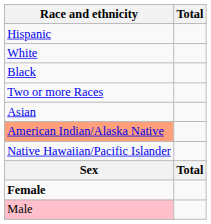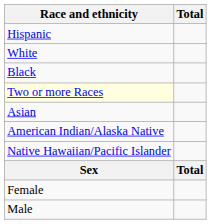(55, 92) no background -> (55, 92) lightyellow background
(86, 131) lightsalmon background -> (86, 131) no background
(26, 190) bold -> (25, 190) normal
(20, 209) pink background -> (20, 209) no background
